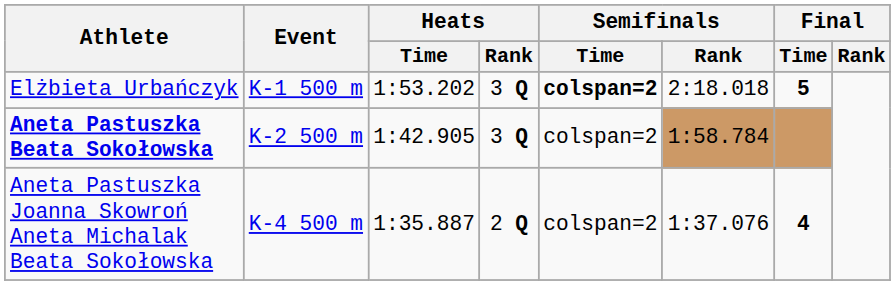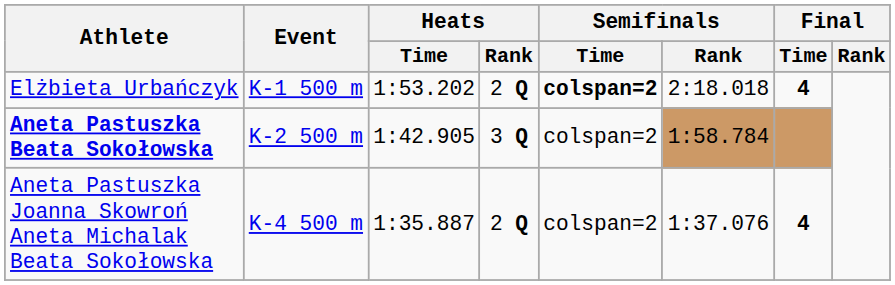(509, 90) 3 Q -> (509, 90) 2 Q
(803, 90) 5 -> (803, 90) 4
